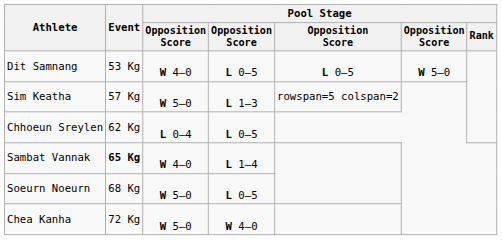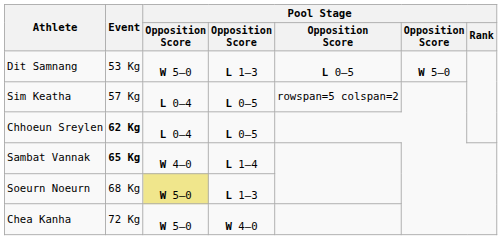(176, 72) W 4–0 -> (176, 72) W 5–0
(242, 72) L 0–5 -> (242, 72) L 1–3
(176, 103) W 5–0 -> (176, 103) L 0–4
(242, 103) L 1–3 -> (242, 103) L 0–5
(124, 127) normal -> (124, 127) bold
(176, 195) no background -> (176, 195) khaki background
(242, 195) L 0–5 -> (242, 195) L 1–3
